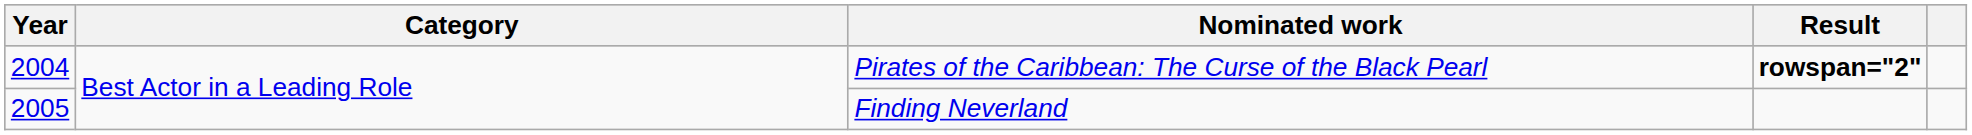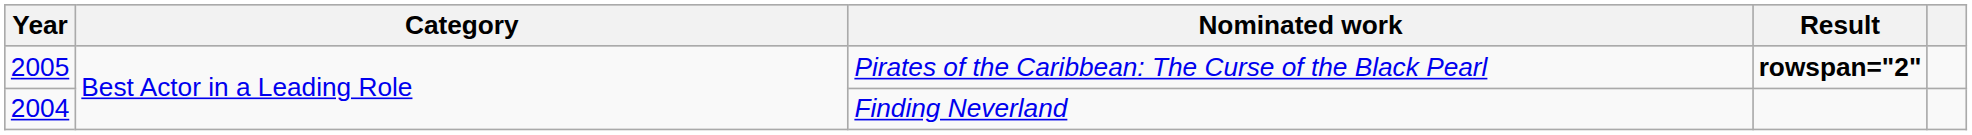(40, 66) 2004 -> (40, 66) 2005
(40, 108) 2005 -> (40, 108) 2004
